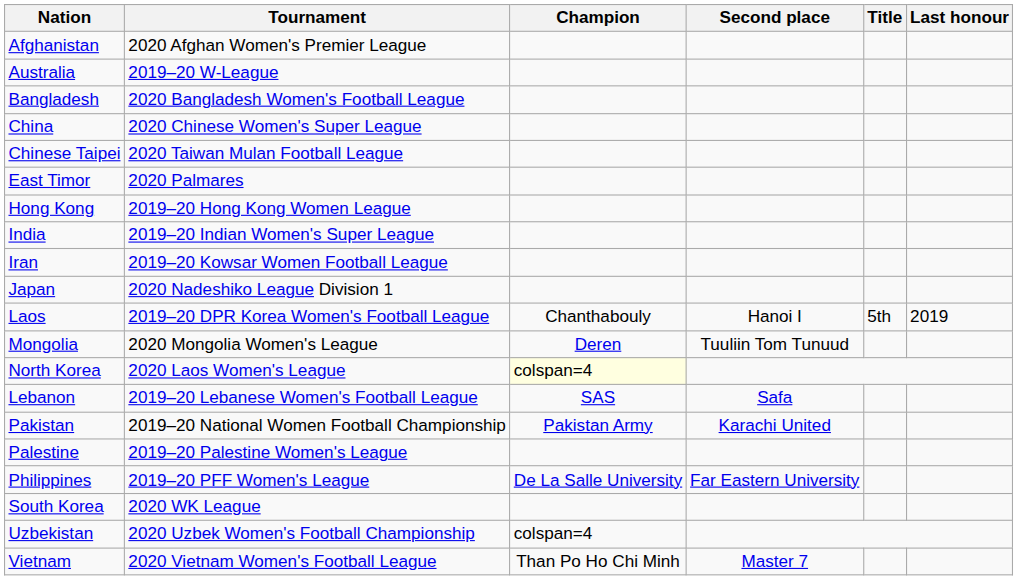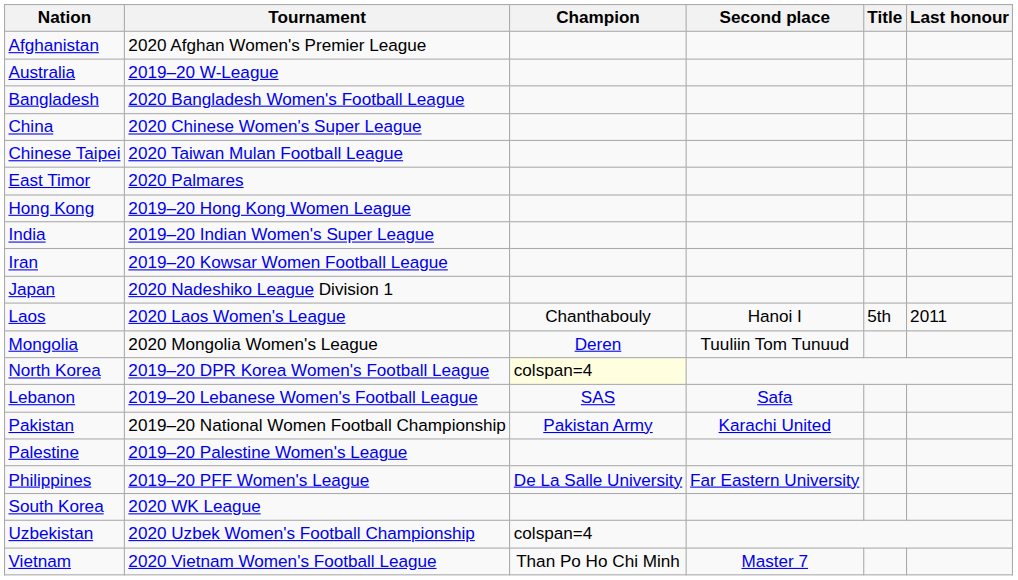(309, 316) 2019–20 DPR Korea Women's Football League -> (237, 316) 2020 Laos Women's League
(929, 316) 2019 -> (929, 316) 2011
(237, 371) 2020 Laos Women's League -> (309, 371) 2019–20 DPR Korea Women's Football League
